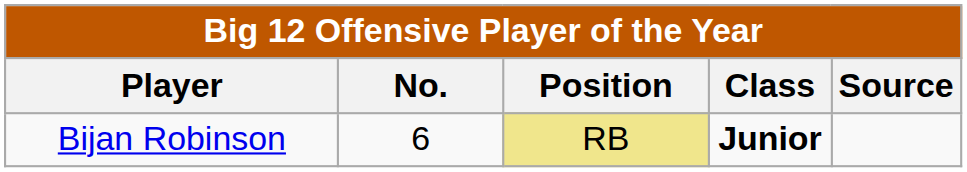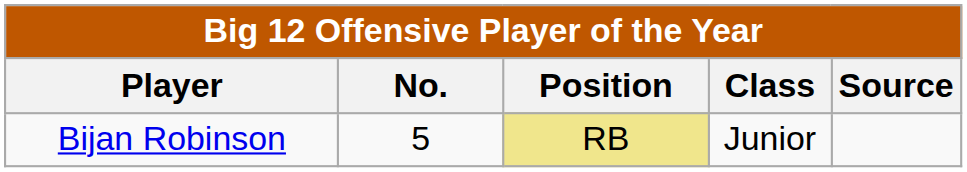(421, 138) 6 -> (421, 138) 5
(770, 138) bold -> (770, 138) normal
